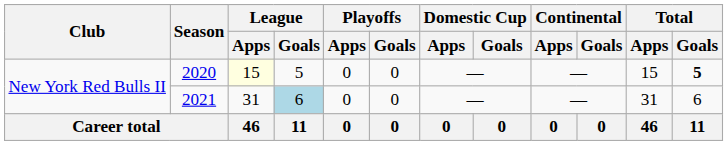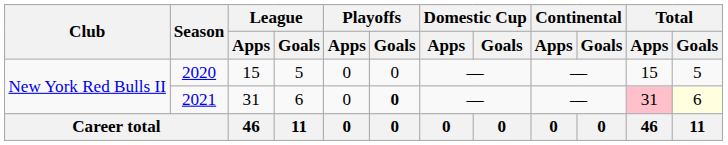(251, 72) lightyellow background -> (251, 72) no background
(697, 72) bold -> (697, 72) normal
(299, 99) lightblue background -> (299, 99) no background
(395, 99) normal -> (395, 99) bold
(649, 99) no background -> (649, 99) pink background
(697, 99) no background -> (697, 99) lightyellow background
